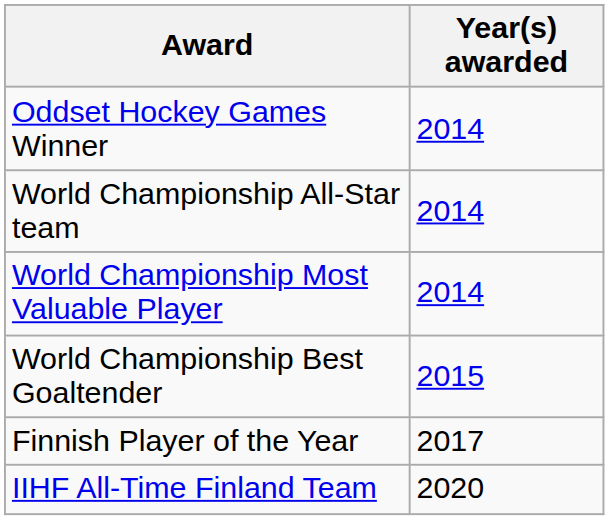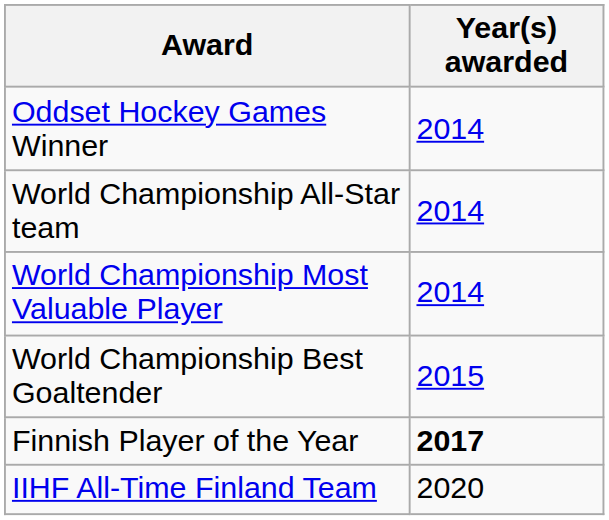(450, 440) normal -> (450, 440) bold
